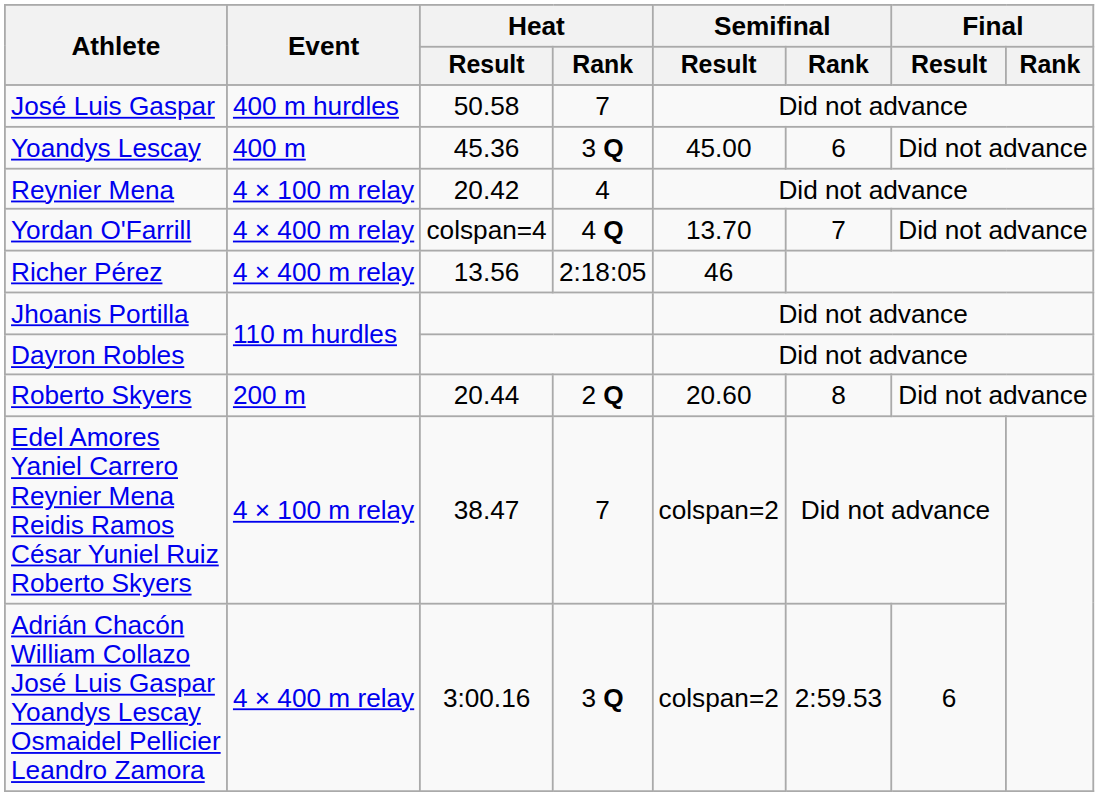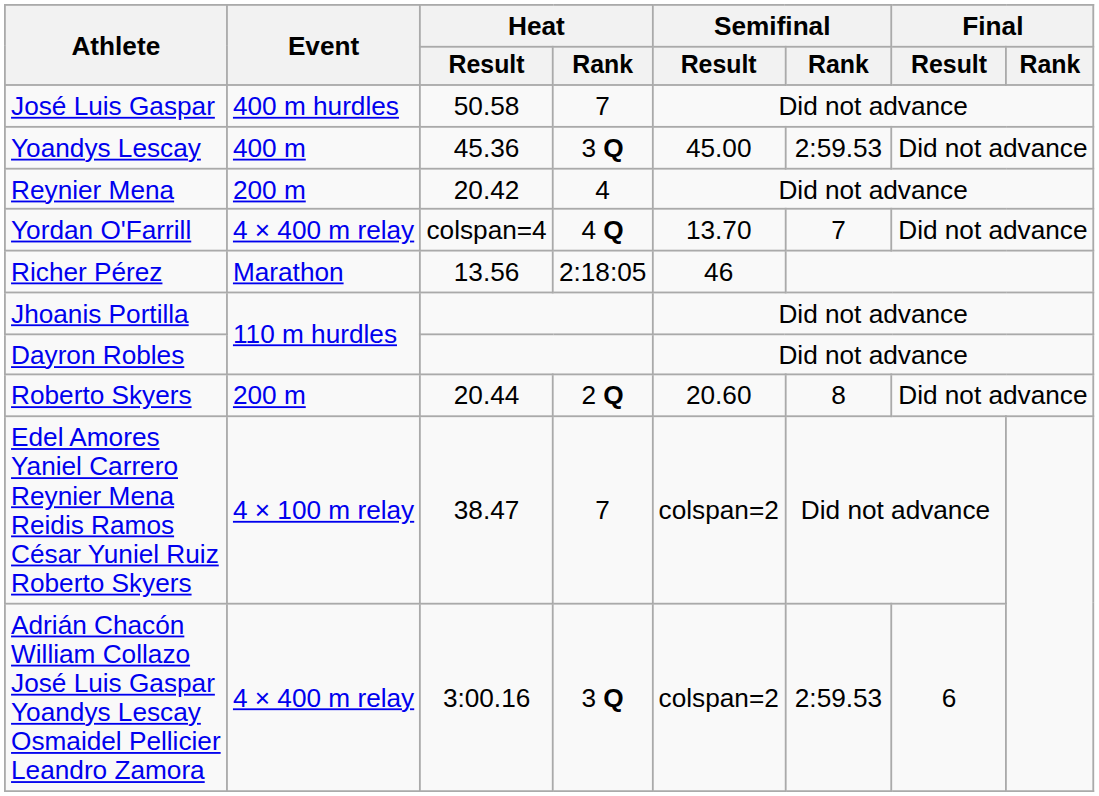(838, 148) 6 -> (838, 148) 2:59.53
(324, 189) 4 × 100 m relay -> (269, 189) 200 m
(324, 272) 4 × 400 m relay -> (288, 272) Marathon
